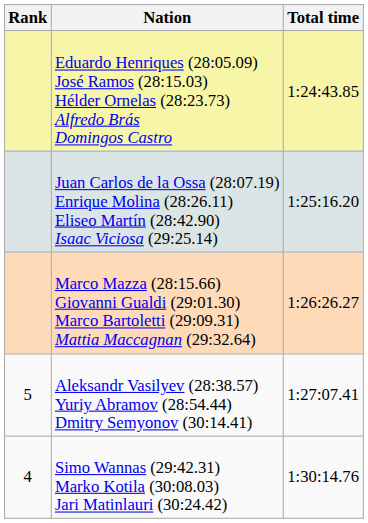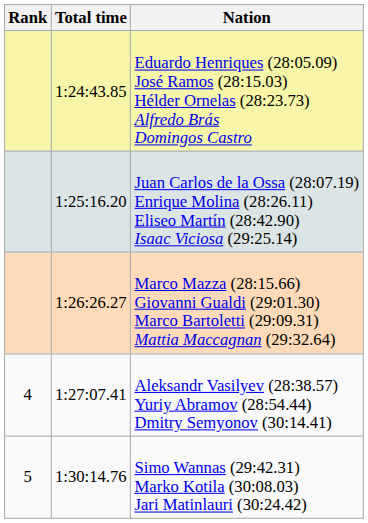columns swapped: (167, 17) <-> (323, 17)
(28, 394) 5 -> (28, 394) 4
(28, 477) 4 -> (28, 477) 5
